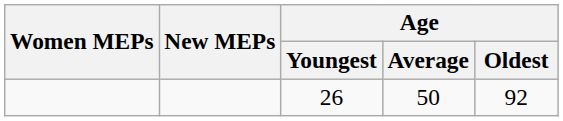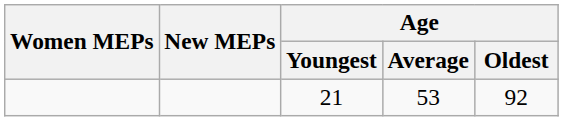(331, 97) 26 -> (331, 97) 21
(428, 97) 50 -> (428, 97) 53
